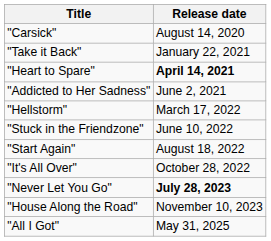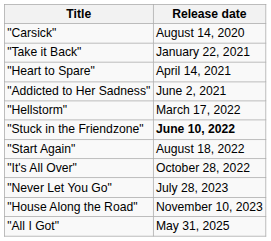(195, 71) bold -> (193, 71) normal
(194, 129) normal -> (195, 129) bold
(193, 187) bold -> (192, 187) normal
